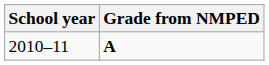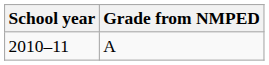(110, 45) bold -> (110, 45) normal
